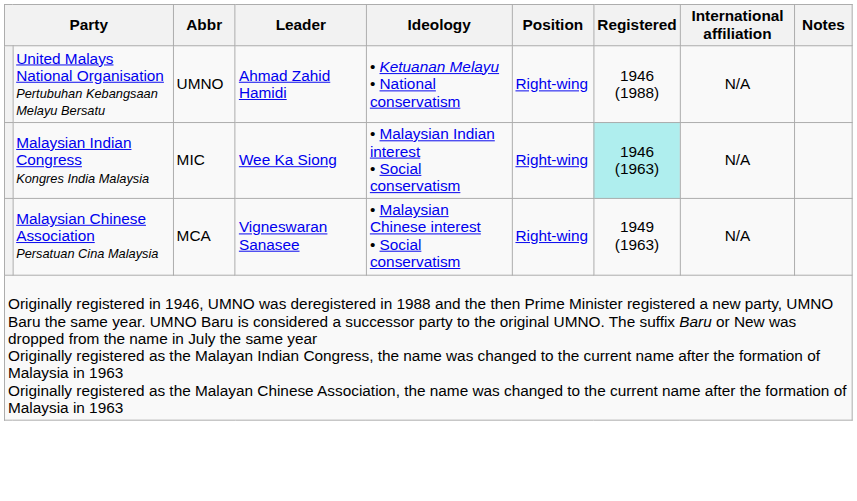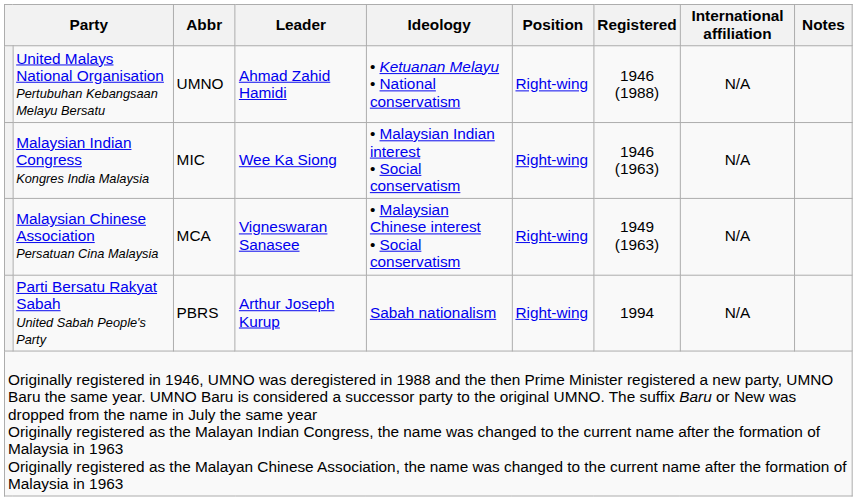(637, 160) paleturquoise background -> (637, 160) no background
+ row: (87, 312)
